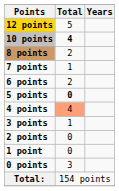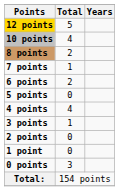(70, 39) bold -> (70, 39) normal
(70, 95) bold -> (70, 95) normal
(70, 109) lightsalmon background -> (70, 109) no background
